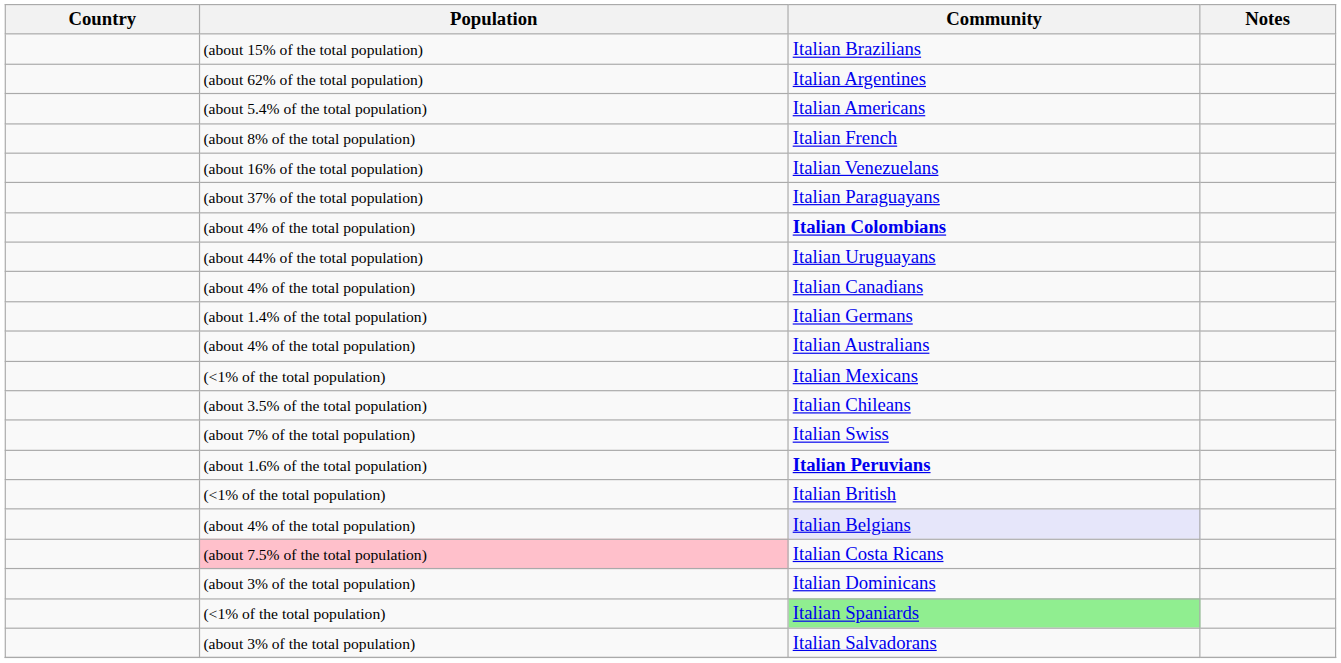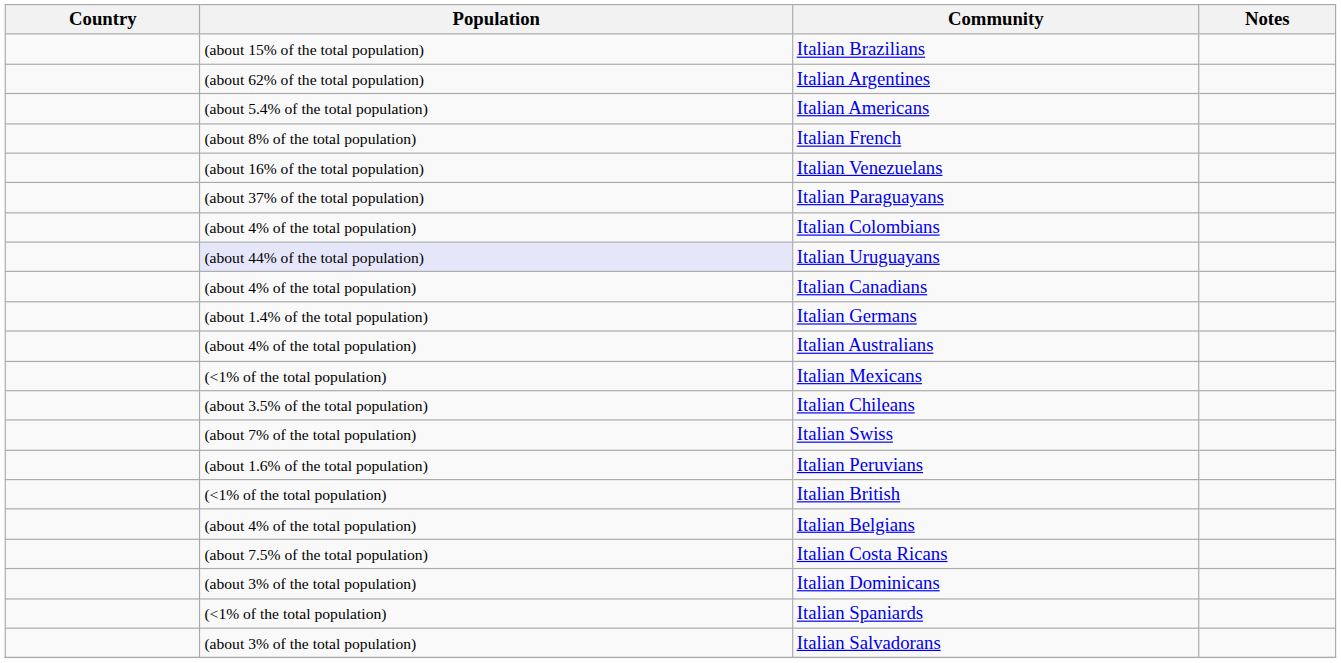(869, 227) bold -> (868, 227) normal
(313, 258) no background -> (314, 258) lavender background
(862, 464) bold -> (860, 464) normal
(852, 524) lavender background -> (856, 524) no background
(315, 554) pink background -> (316, 554) no background
(856, 613) lightgreen background -> (860, 613) no background
